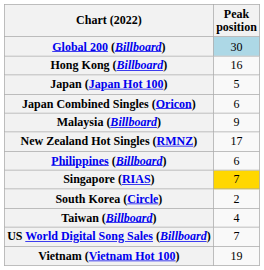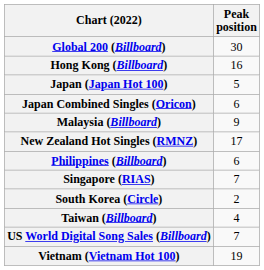(236, 46) lightblue background -> (236, 46) no background
(236, 179) gold background -> (236, 179) no background
